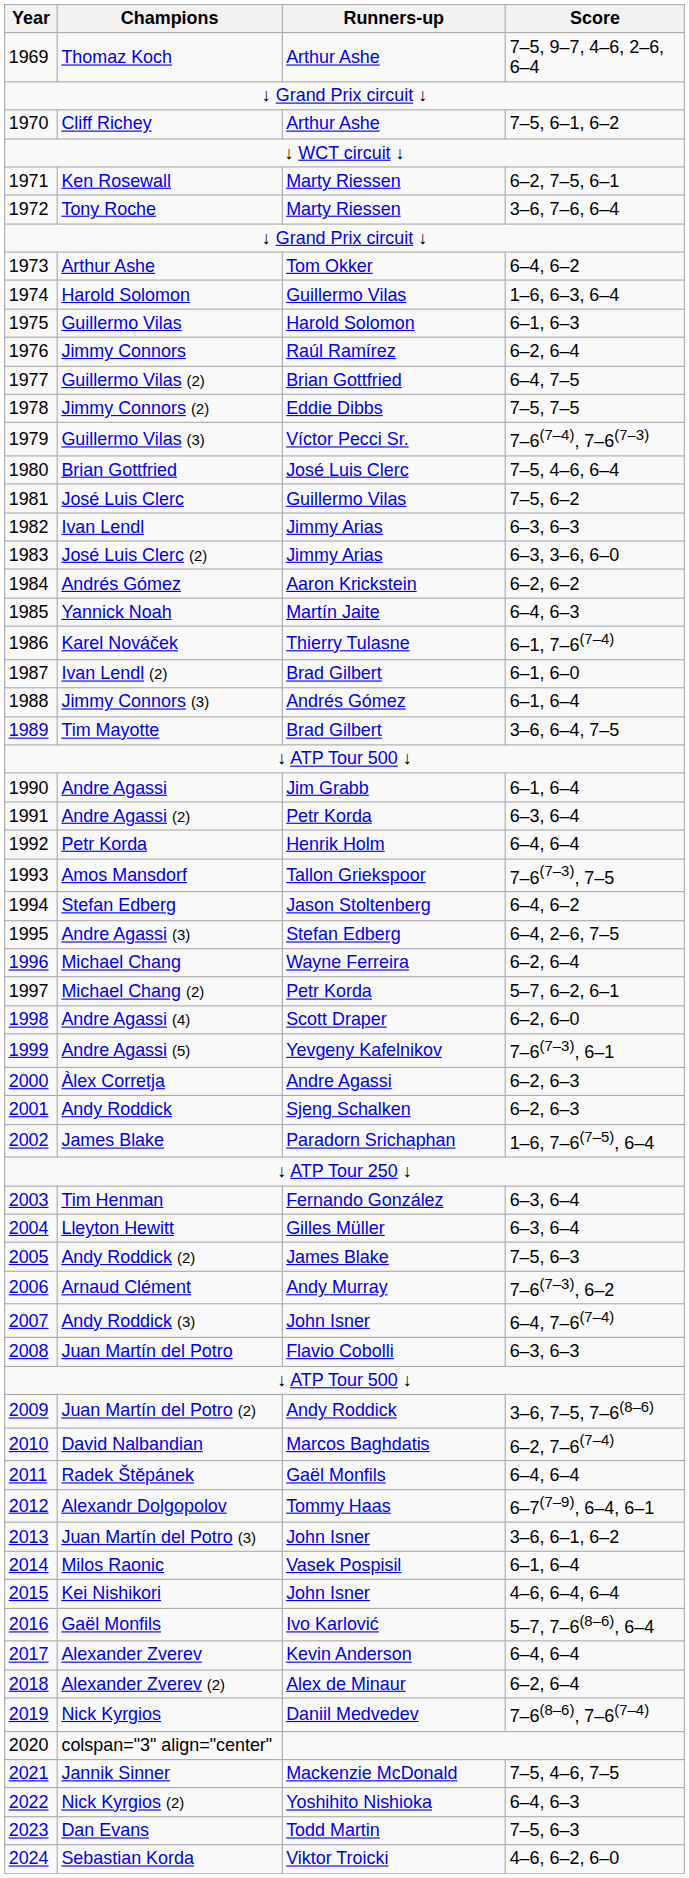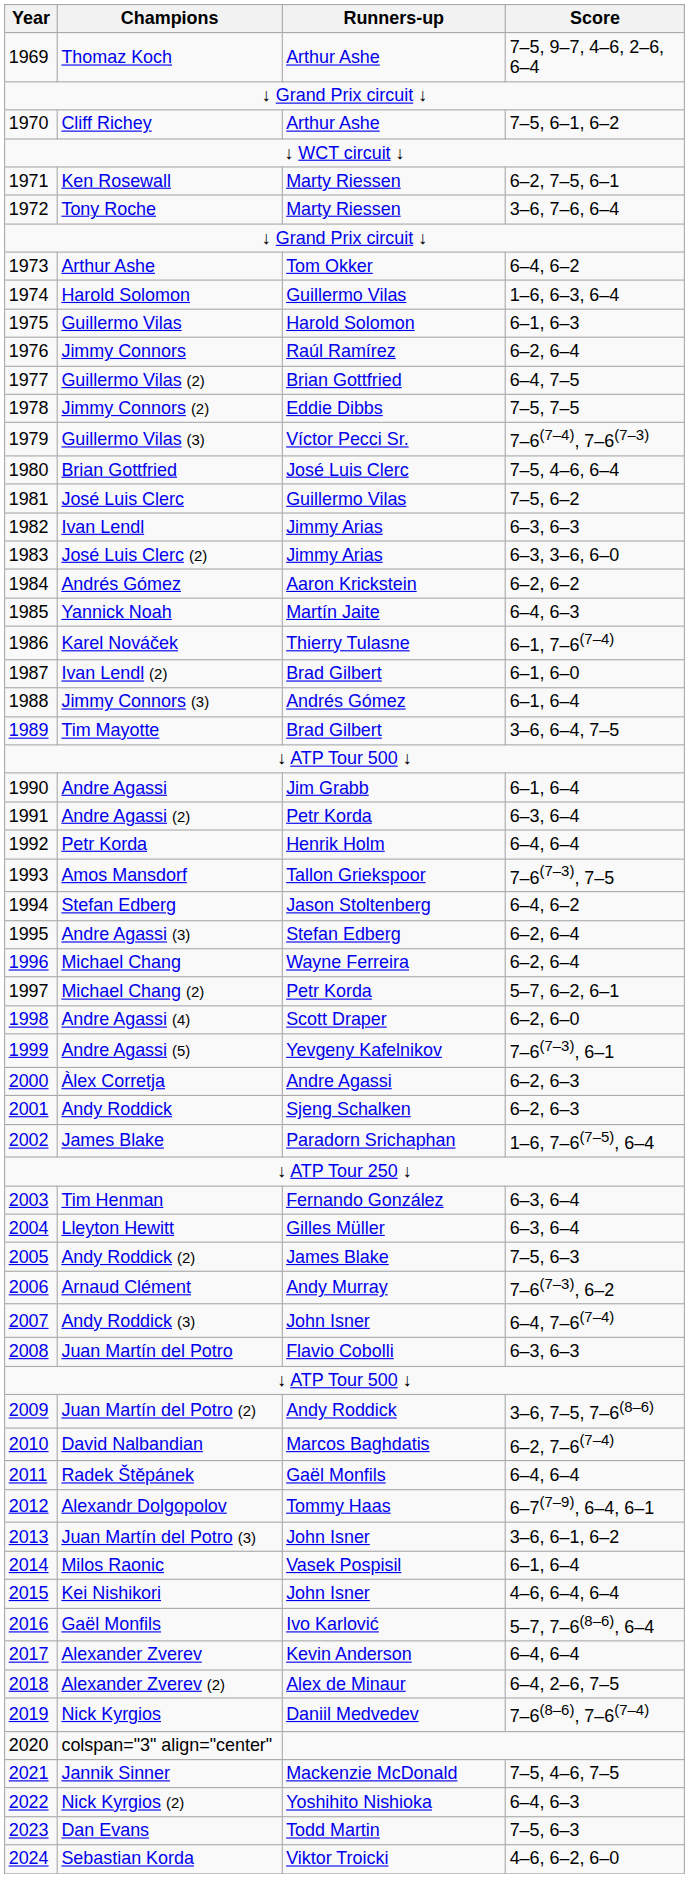(564, 934) 6–4, 2–6, 7–5 -> (545, 934) 6–2, 6–4
(545, 1683) 6–2, 6–4 -> (564, 1683) 6–4, 2–6, 7–5
